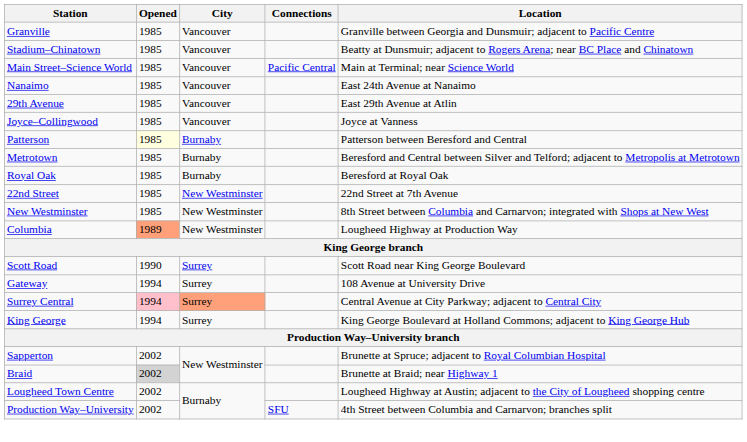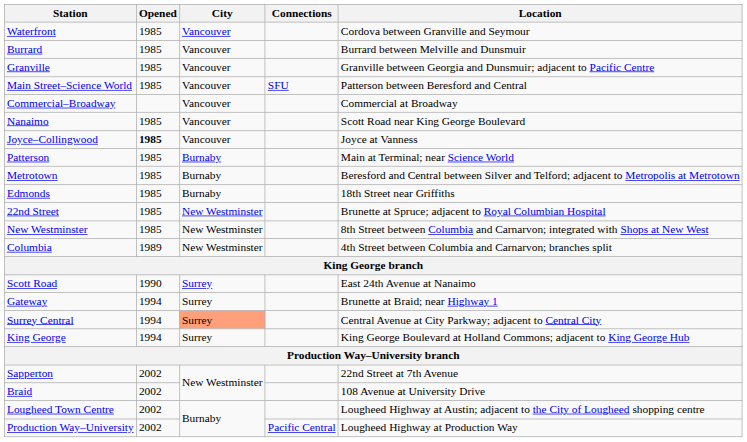+ row: (31, 31)
+ row: (25, 49)
- row: (54, 49)
(302, 67) Pacific Central -> (278, 85) SFU
(427, 67) Main at Terminal; near Science World -> (434, 85) Patterson between Beresford and Central
+ row: (61, 103)
(408, 85) East 24th Avenue at Nanaimo -> (433, 121) Scott Road near King George Boulevard
- row: (35, 103)
(150, 121) normal -> (150, 139) bold
(150, 139) lightyellow background -> (150, 157) no background
(434, 139) Patterson between Beresford and Central -> (427, 157) Main at Terminal; near Science World
- row: (31, 175)
+ row: (28, 193)
(399, 193) 22nd Street at 7th Avenue -> (473, 211) Brunette at Spruce; adjacent to Royal Columbian Hospital
(150, 229) lightsalmon background -> (150, 247) no background
(429, 229) Lougheed Highway at Production Way -> (476, 247) 4th Street between Columbia and Carnarvon; branches split
(433, 265) Scott Road near King George Boulevard -> (408, 283) East 24th Avenue at Nanaimo
(413, 283) 108 Avenue at University Drive -> (419, 301) Brunette at Braid; near Highway 1
(150, 301) pink background -> (150, 319) no background
(473, 355) Brunette at Spruce; adjacent to Royal Columbian Hospital -> (399, 373) 22nd Street at 7th Avenue
(150, 373) lightgrey background -> (150, 391) no background
(419, 373) Brunette at Braid; near Highway 1 -> (413, 391) 108 Avenue at University Drive
(278, 409) SFU -> (302, 427) Pacific Central
(476, 409) 4th Street between Columbia and Carnarvon; branches split -> (429, 427) Lougheed Highway at Production Way
